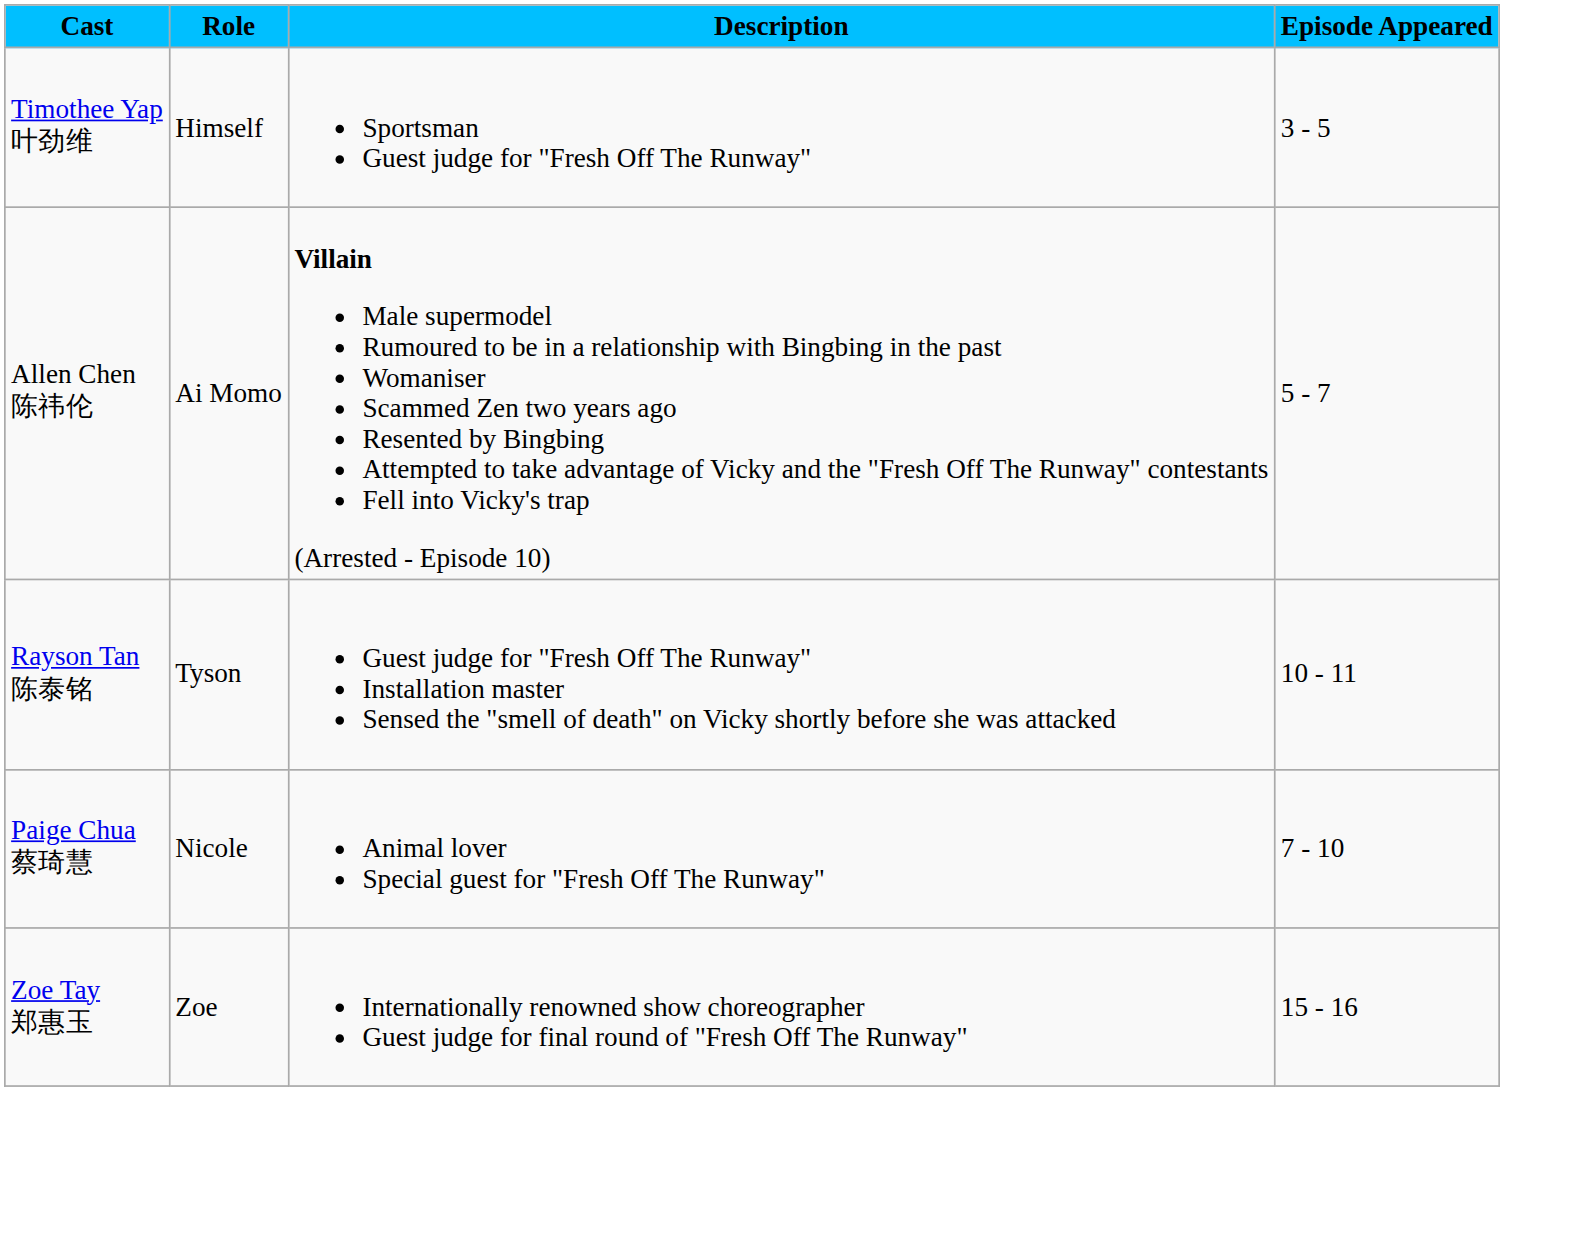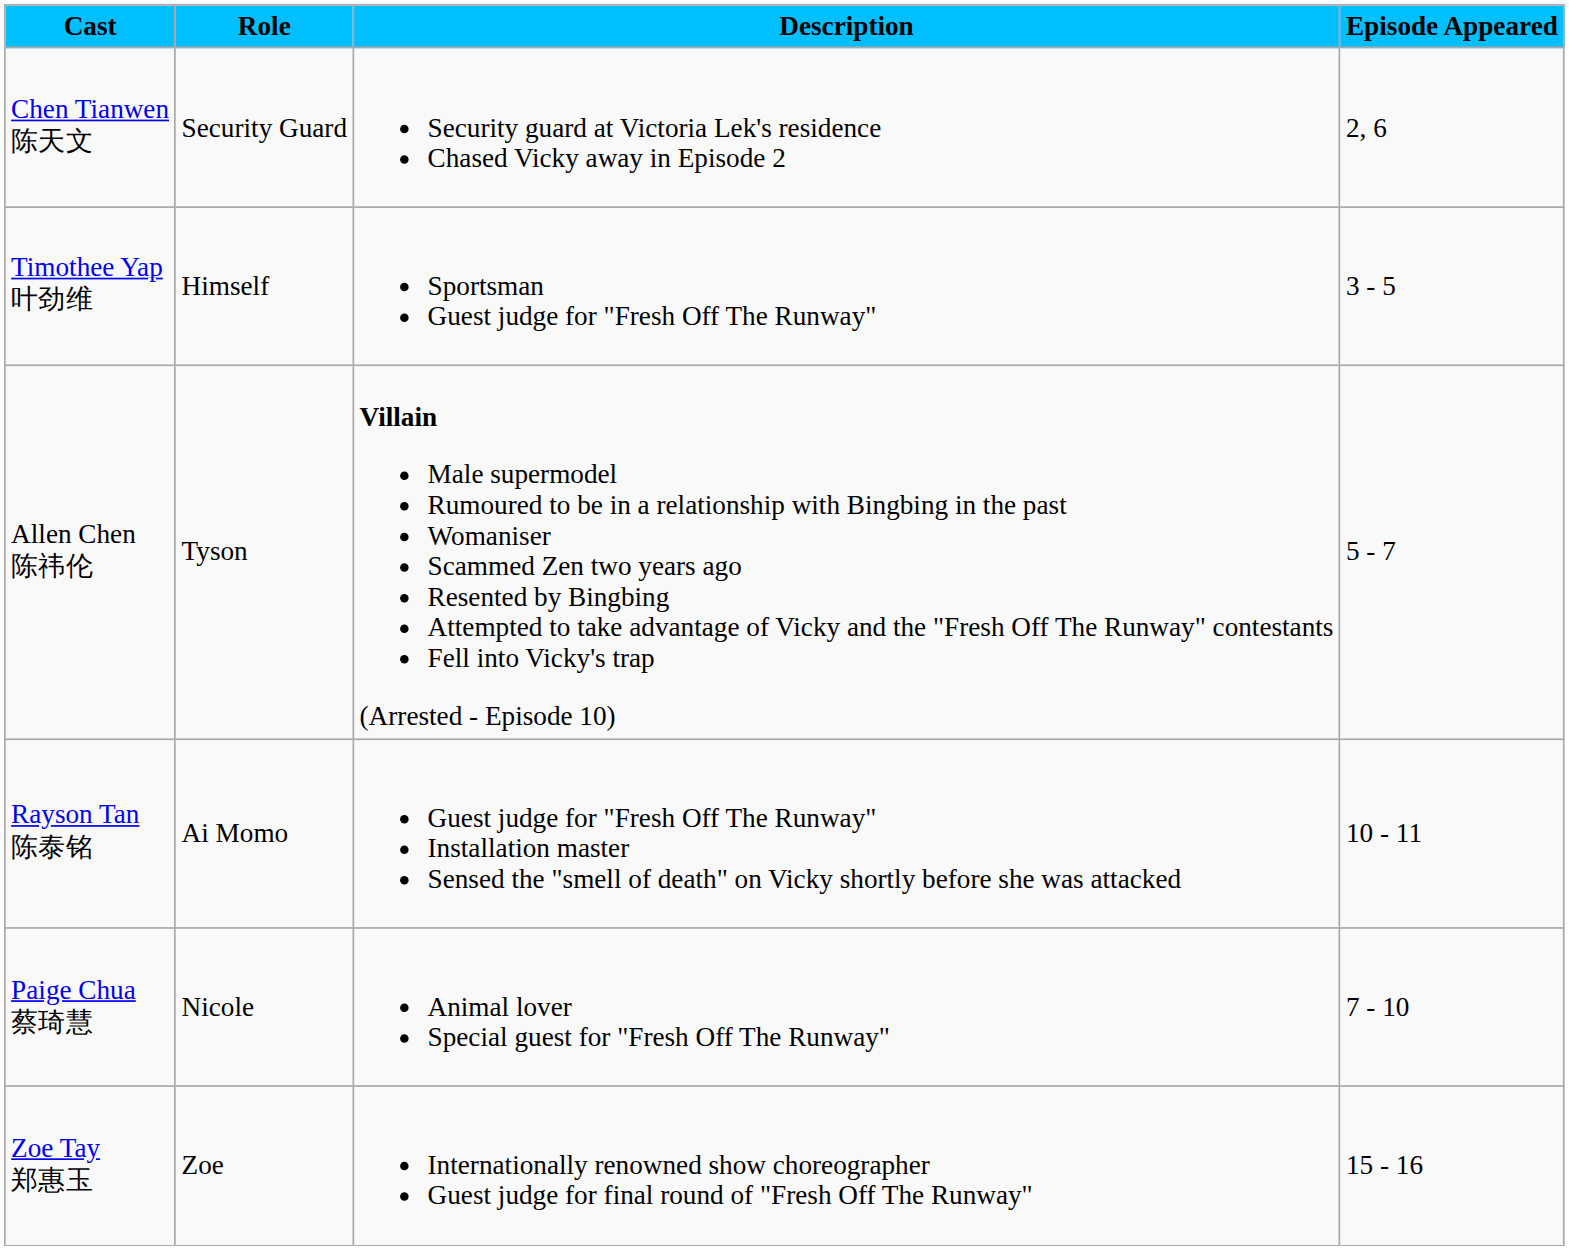+ row: (90, 125)
(229, 392) Ai Momo -> (215, 551) Tyson
(208, 673) Tyson -> (235, 832) Ai Momo
